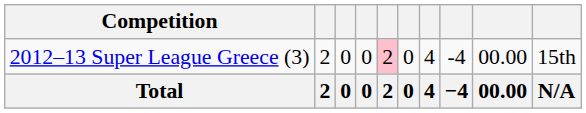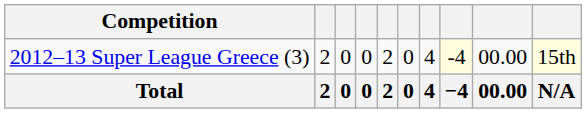(388, 56) pink background -> (388, 56) no background
(457, 56) no background -> (457, 56) lightyellow background
(557, 56) no background -> (557, 56) lightyellow background
